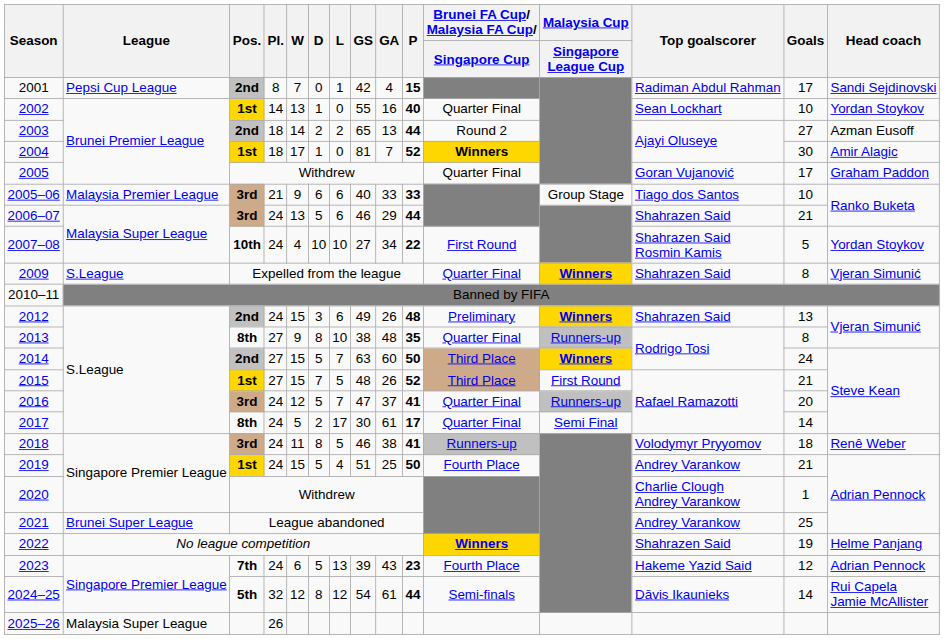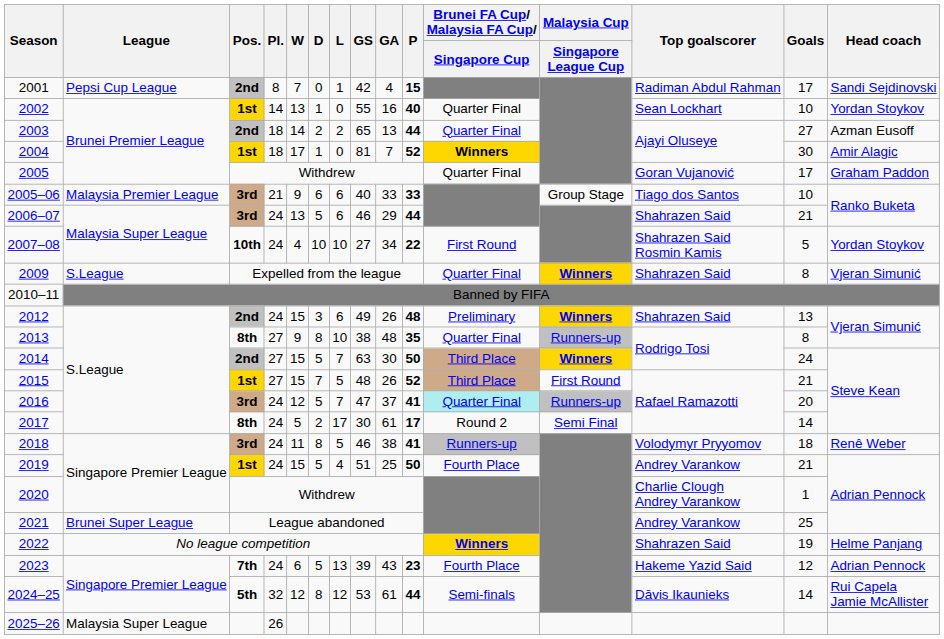(482, 130) Round 2 -> (482, 130) Quarter Final
(389, 358) 60 -> (389, 358) 30
(482, 401) no background -> (482, 401) paleturquoise background
(482, 422) Quarter Final -> (482, 422) Round 2
(363, 594) 54 -> (363, 594) 53
